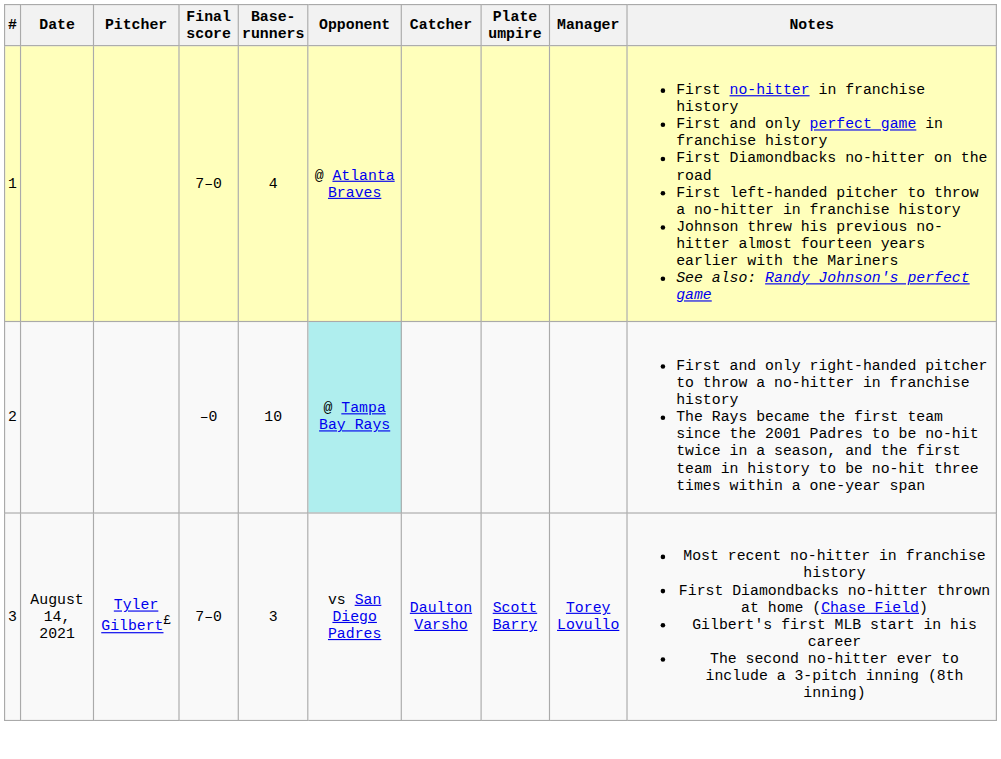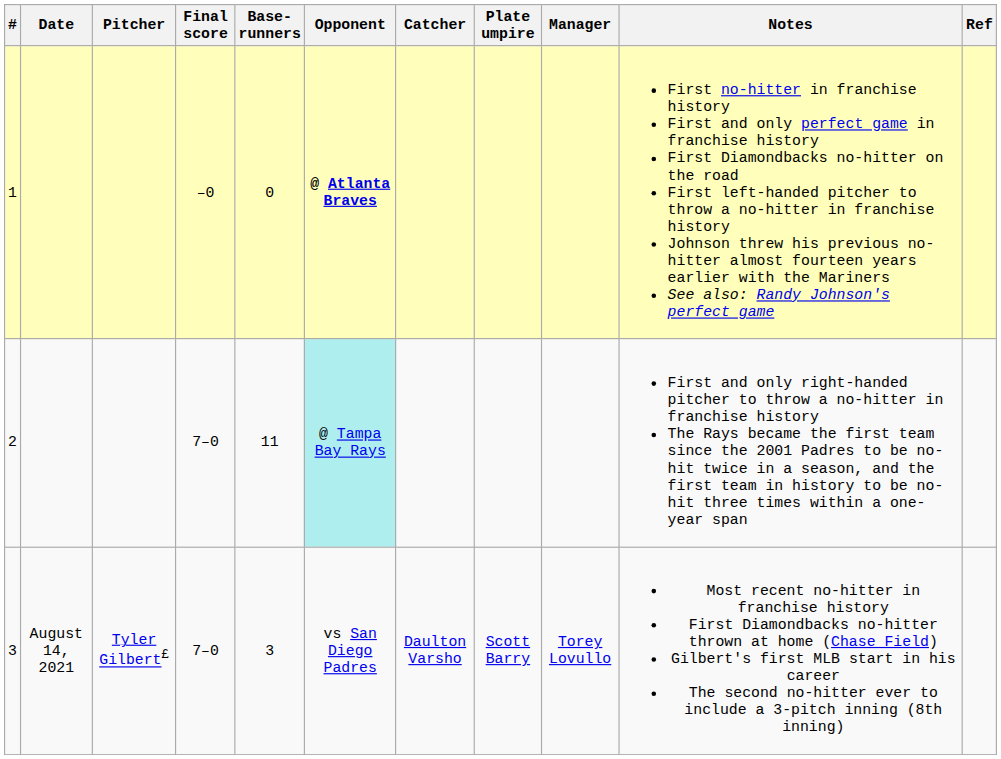+ column: (979, 25)
(209, 184) 7–0 -> (206, 192) –0
(273, 184) 4 -> (270, 192) 0
(355, 184) normal -> (350, 192) bold
(209, 417) –0 -> (206, 443) 7–0
(273, 417) 10 -> (270, 443) 11
